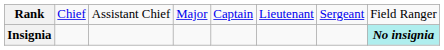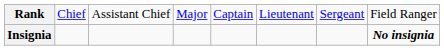(403, 34) paleturquoise background -> (403, 34) no background
